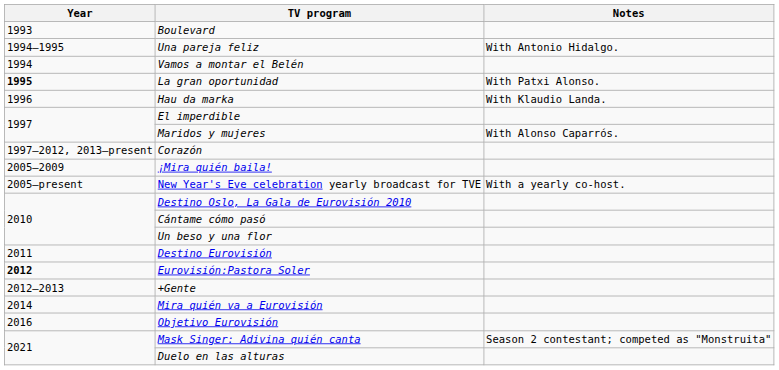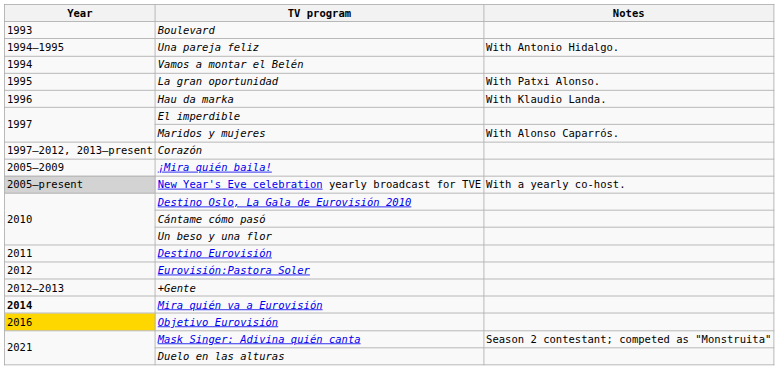(20, 82) bold -> (20, 82) normal
(45, 185) no background -> (45, 185) lightgrey background
(20, 270) bold -> (20, 270) normal
(20, 305) normal -> (20, 305) bold
(20, 322) no background -> (20, 322) gold background
